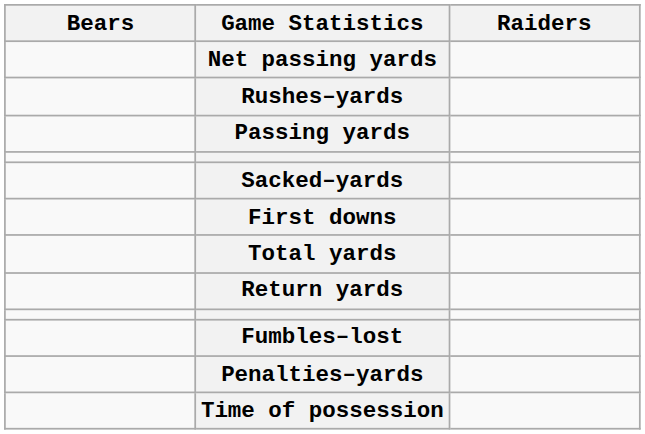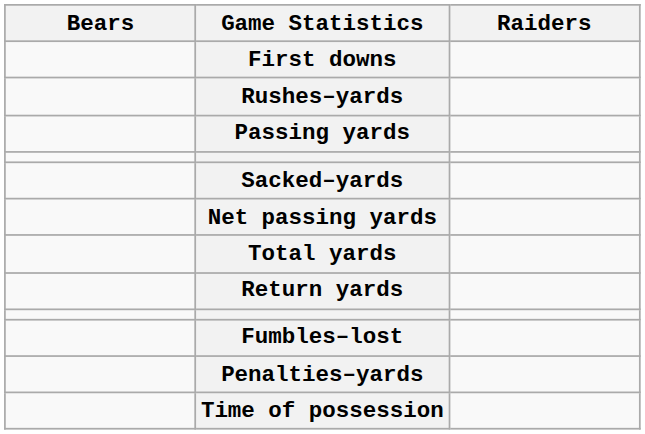rows swapped: (100, 217) <-> (100, 60)
